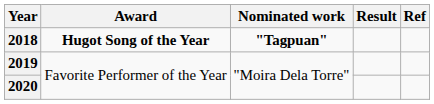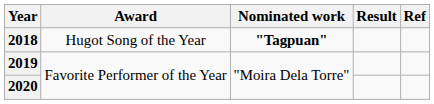(136, 39) bold -> (136, 39) normal
